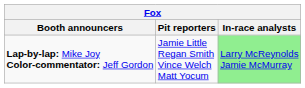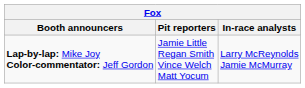(259, 59) lightgreen background -> (259, 59) no background
